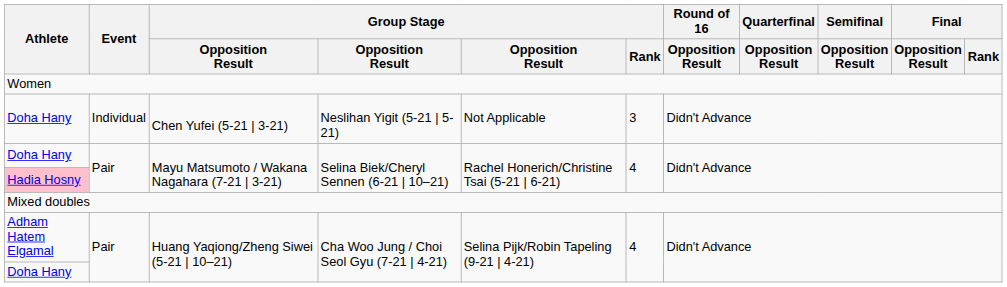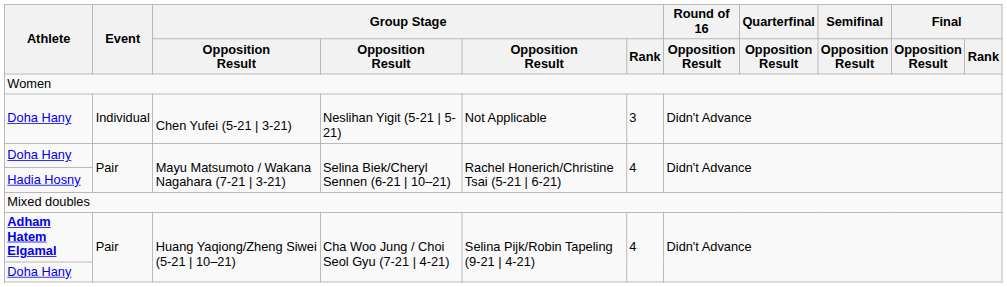(44, 180) pink background -> (44, 180) no background
(30, 237) normal -> (32, 237) bold
